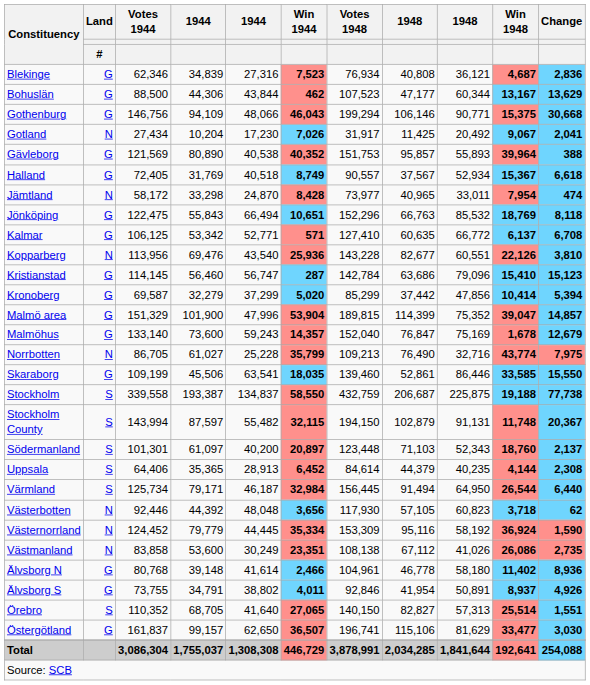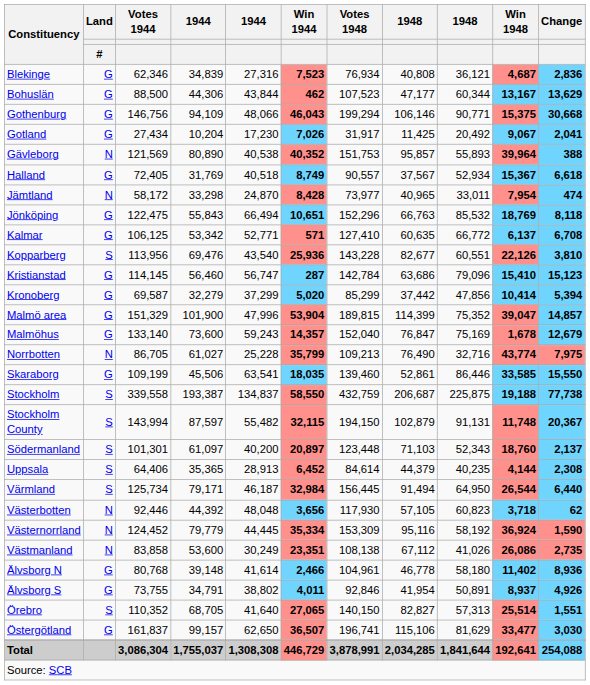(109, 134) N -> (108, 134) G
(108, 154) G -> (109, 154) N
(109, 255) N -> (109, 255) S
